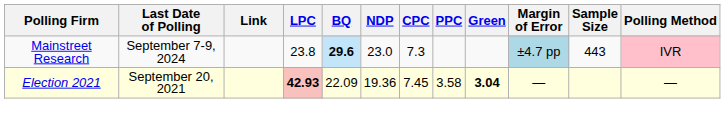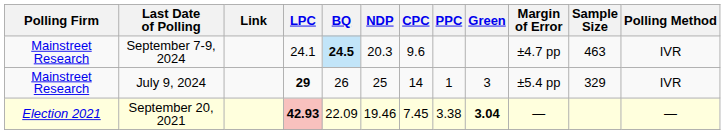(303, 52) 23.8 -> (303, 52) 24.1
(341, 52) 29.6 -> (341, 52) 24.5
(380, 52) 23.0 -> (380, 52) 20.3
(416, 52) 7.3 -> (416, 52) 9.6
(539, 52) lightblue background -> (539, 52) no background
(595, 52) 443 -> (595, 52) 463
(670, 52) pink background -> (670, 52) no background
+ row: (171, 83)
(380, 83) 19.36 -> (380, 114) 19.46
(449, 83) 3.58 -> (449, 114) 3.38
